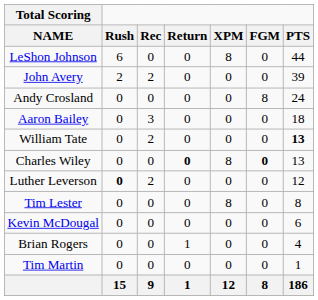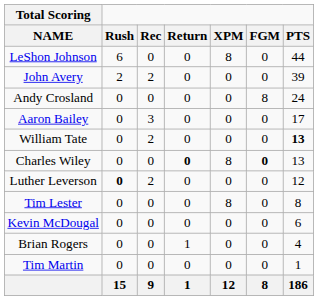(298, 118) 18 -> (298, 118) 17
